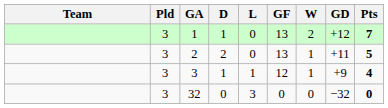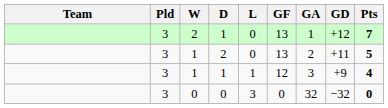columns swapped: (311, 14) <-> (194, 14)
